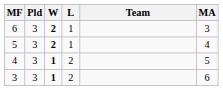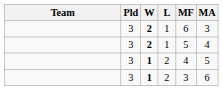columns swapped: (138, 12) <-> (15, 12)
